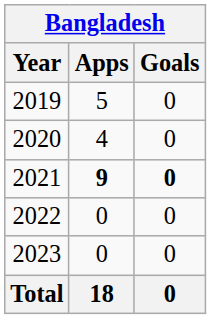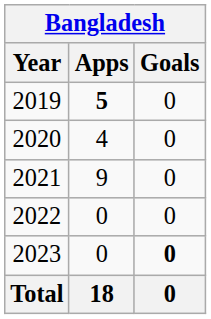(102, 100) normal -> (102, 100) bold
(102, 178) bold -> (102, 178) normal
(170, 178) bold -> (170, 178) normal
(170, 255) normal -> (170, 255) bold
